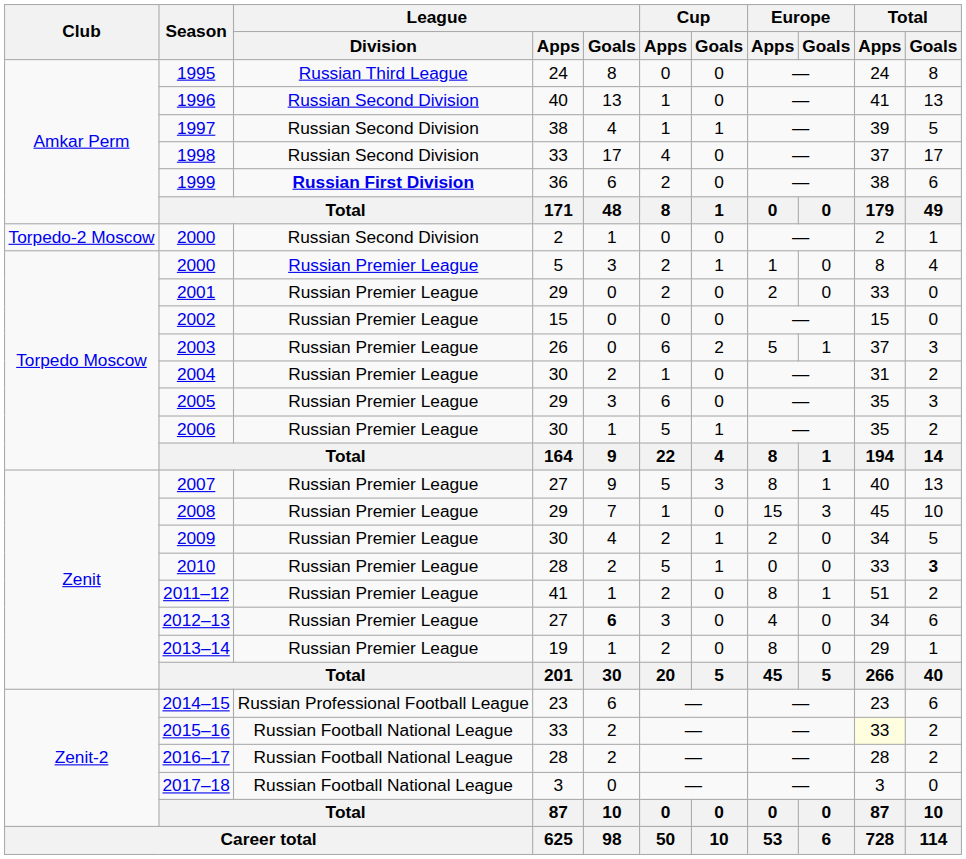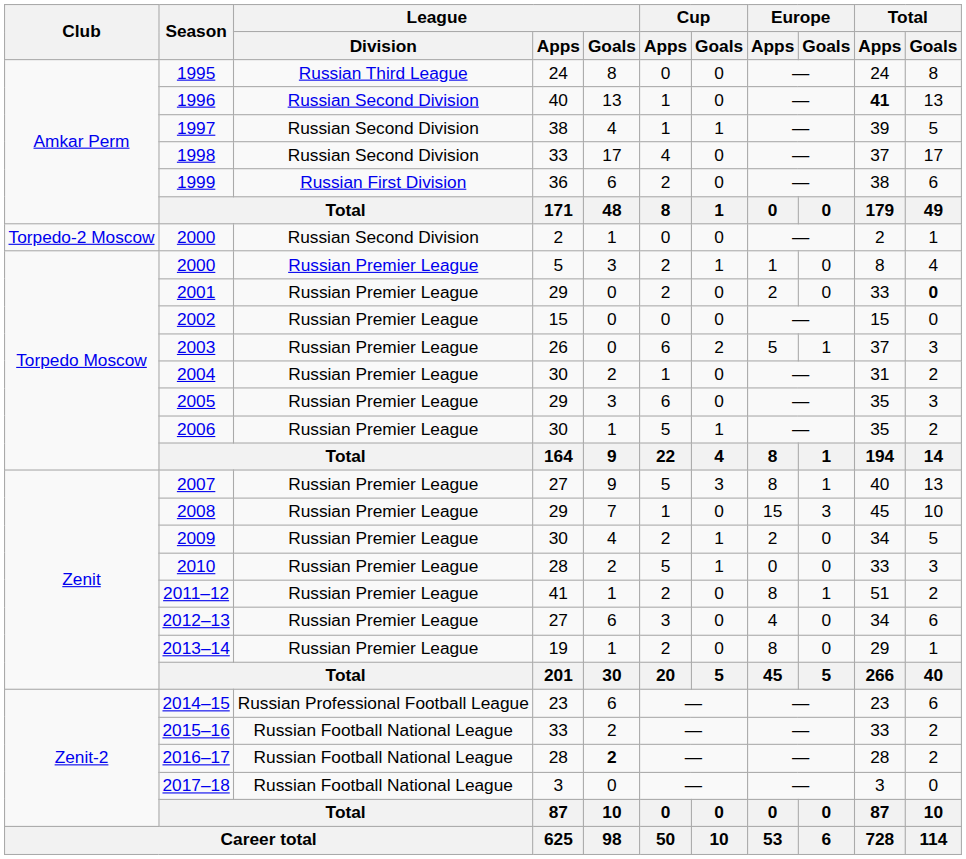(880, 100) normal -> (880, 100) bold
(383, 182) bold -> (383, 182) normal
(933, 292) normal -> (933, 292) bold
(933, 566) bold -> (933, 566) normal
(612, 621) bold -> (612, 621) normal
(880, 730) lightyellow background -> (880, 730) no background
(612, 758) normal -> (612, 758) bold
